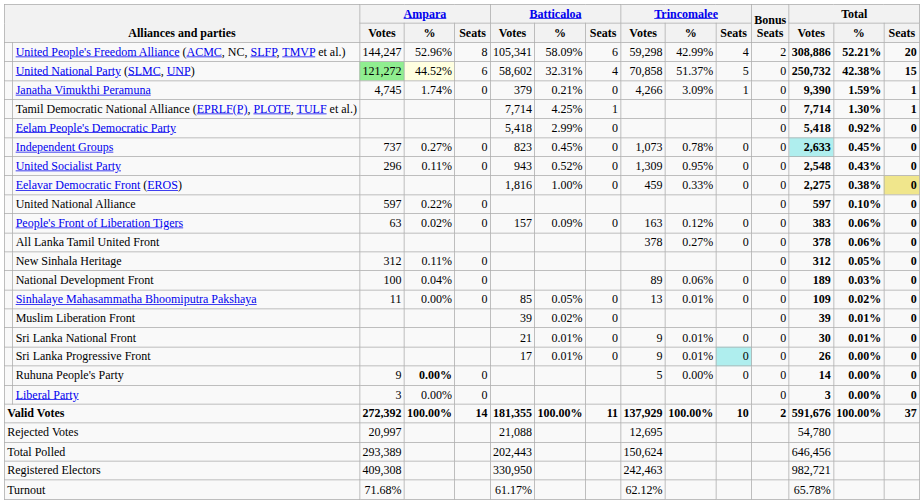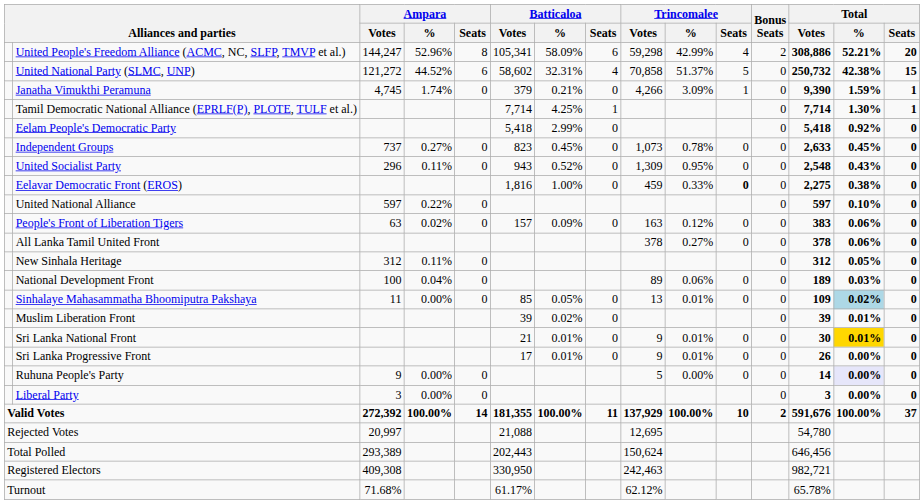(382, 71) lightgreen background -> (382, 71) no background
(433, 71) lightyellow background -> (433, 71) no background
(817, 147) paleturquoise background -> (817, 147) no background
(746, 185) normal -> (746, 185) bold
(914, 185) khaki background -> (914, 185) no background
(865, 299) no background -> (865, 299) lightblue background
(865, 337) no background -> (865, 337) gold background
(746, 356) paleturquoise background -> (746, 356) no background
(435, 375) bold -> (436, 375) normal
(865, 375) no background -> (865, 375) lavender background
